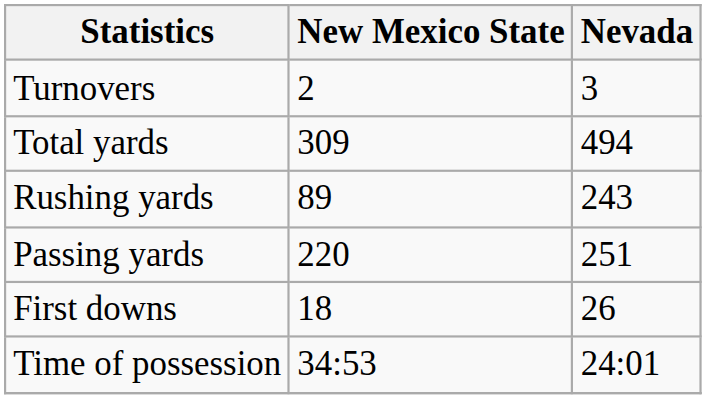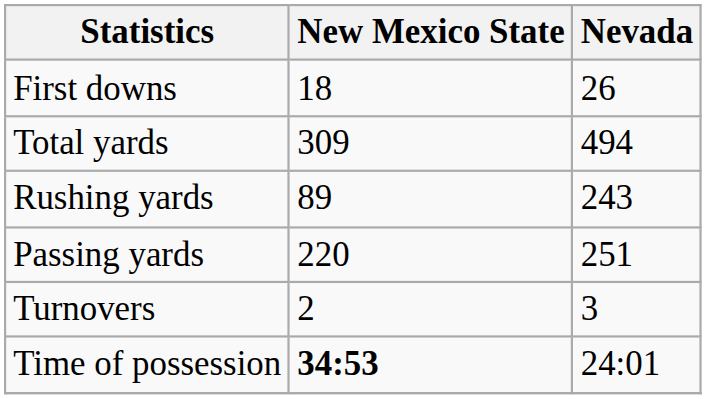rows swapped: (95, 308) <-> (84, 87)
(337, 364) normal -> (338, 364) bold
